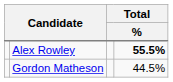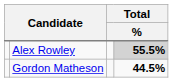(149, 50) no background -> (149, 50) lightgrey background
(149, 68) normal -> (149, 68) bold
